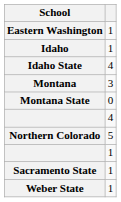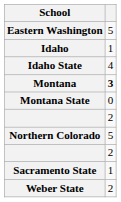(111, 30) 1 -> (111, 30) 5
(111, 83) normal -> (111, 83) bold
(111, 118) 4 -> (111, 118) 2
(111, 153) 1 -> (111, 153) 2
(111, 188) 1 -> (111, 188) 2
